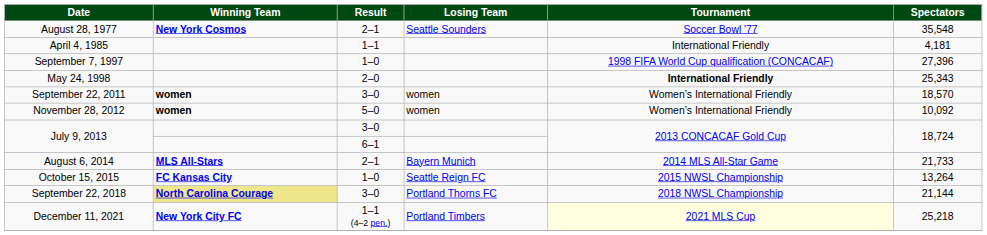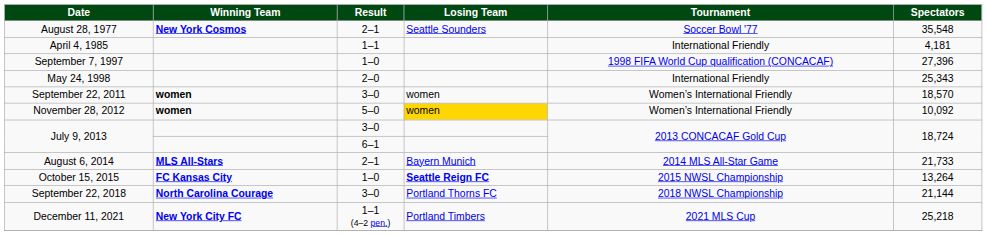(721, 78) bold -> (721, 78) normal
(423, 111) no background -> (423, 111) gold background
(446, 177) normal -> (448, 177) bold
(214, 194) khaki background -> (214, 194) no background
(721, 216) lightyellow background -> (721, 216) no background
